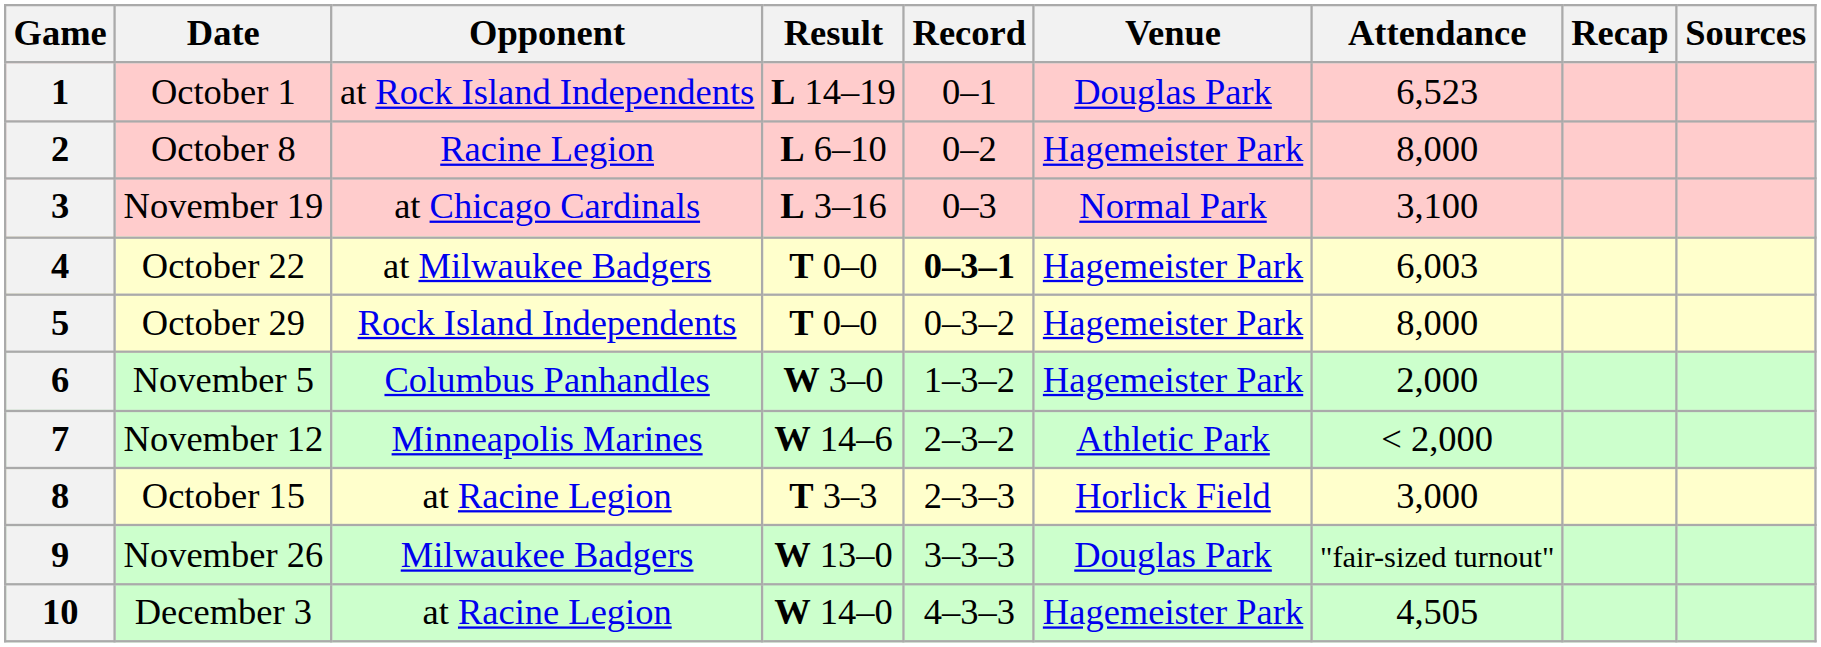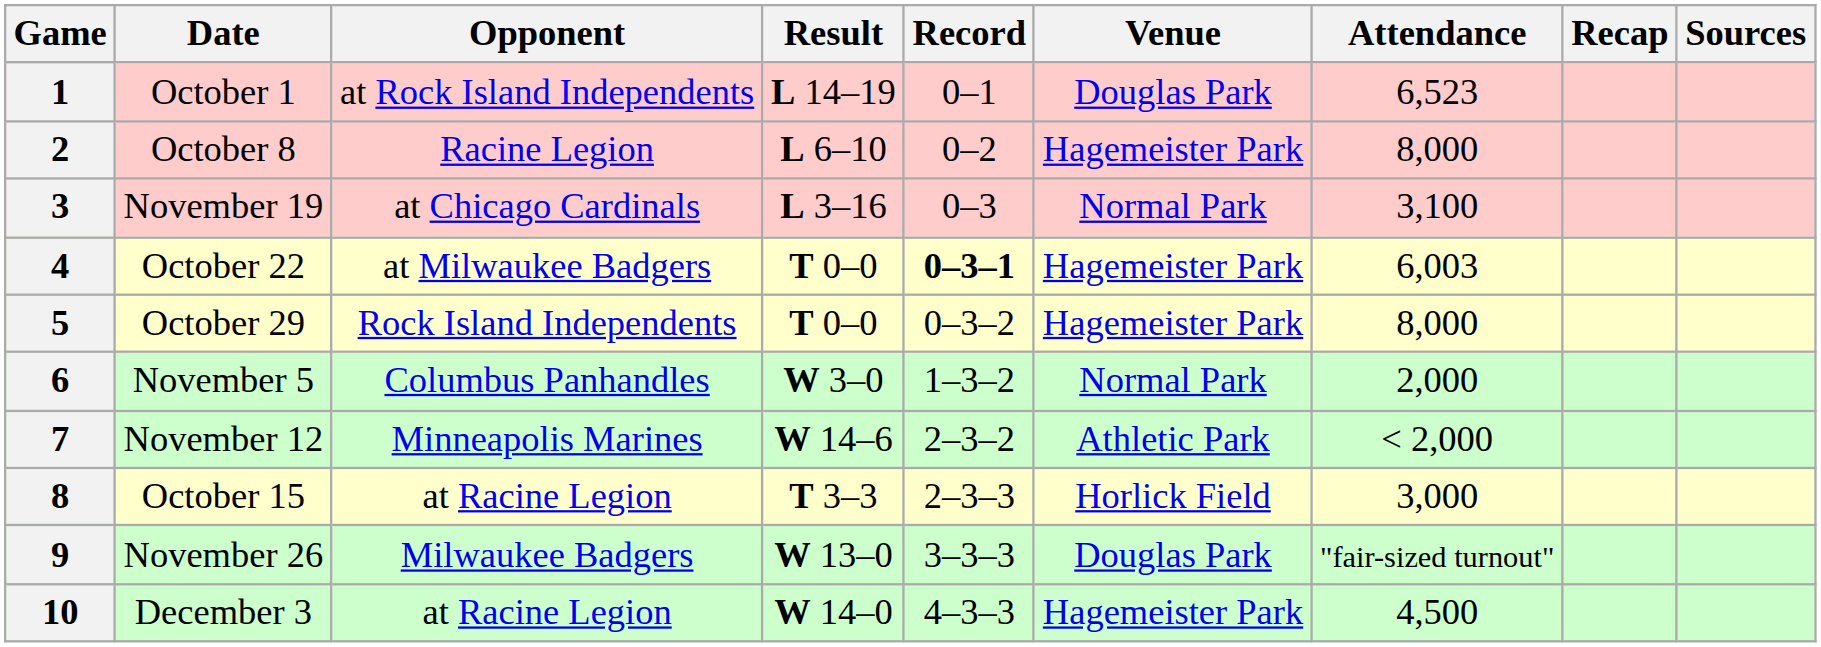(1173, 380) Hagemeister Park -> (1173, 380) Normal Park
(1437, 611) 4,505 -> (1437, 611) 4,500
